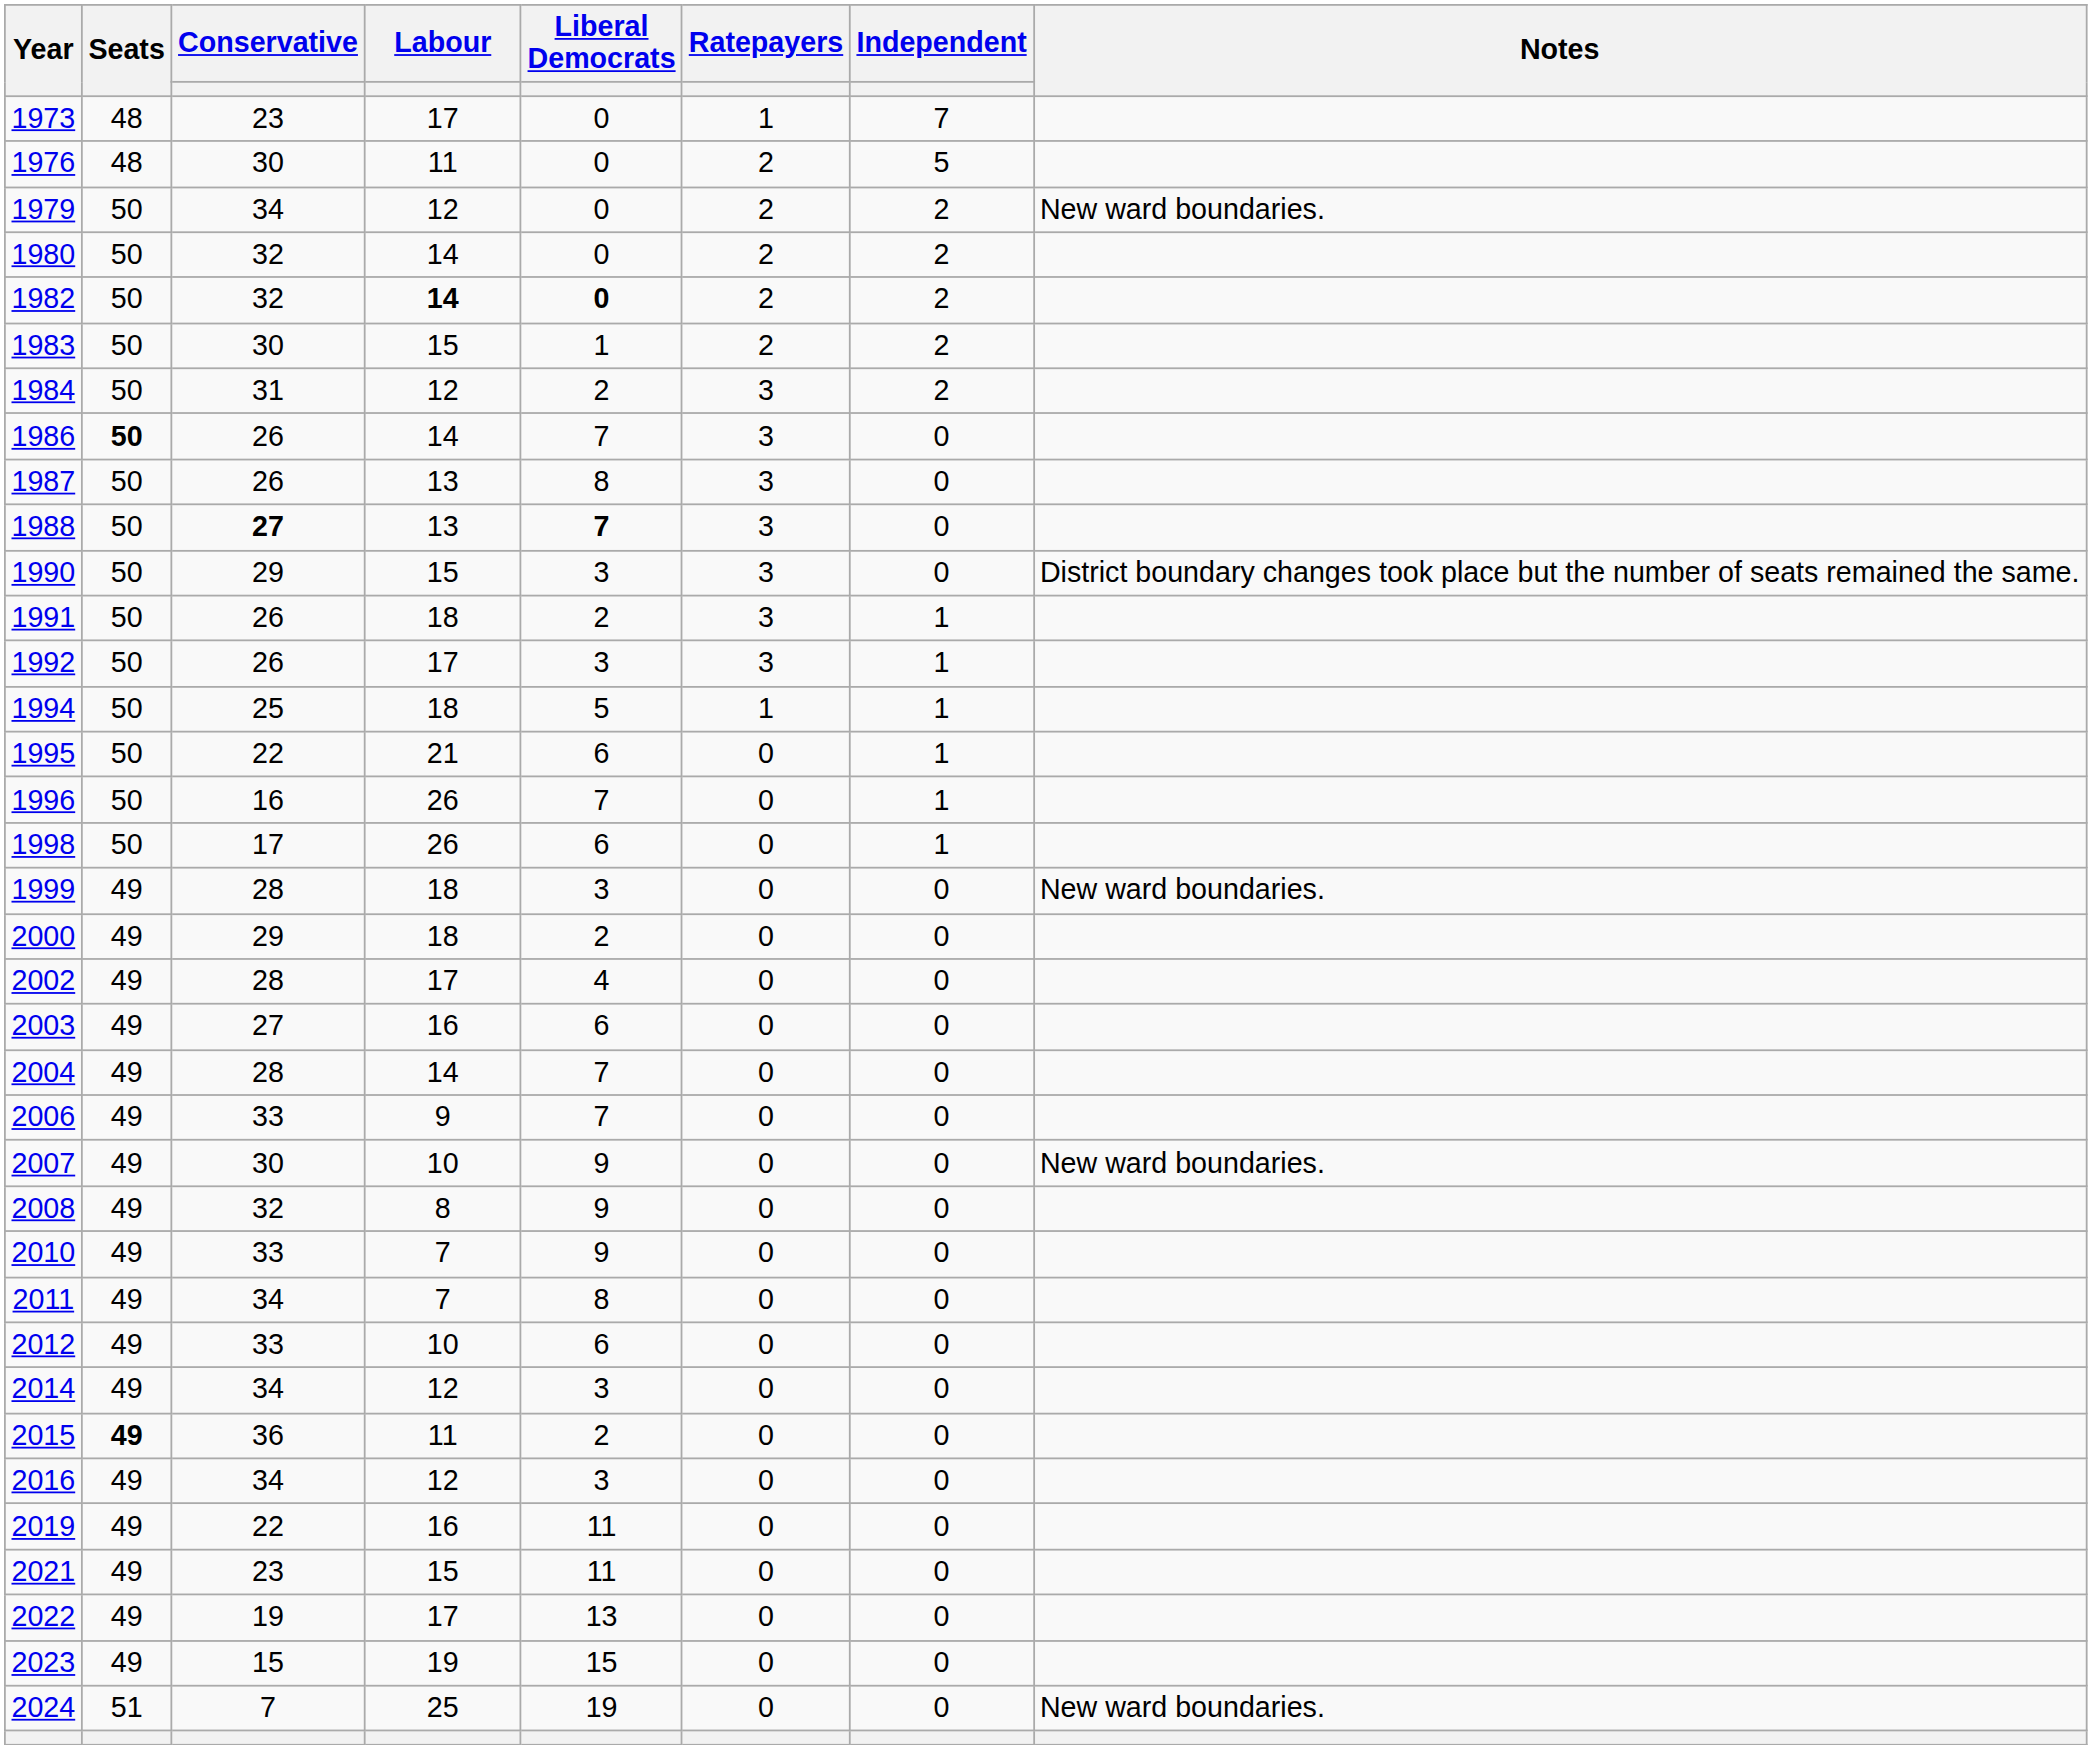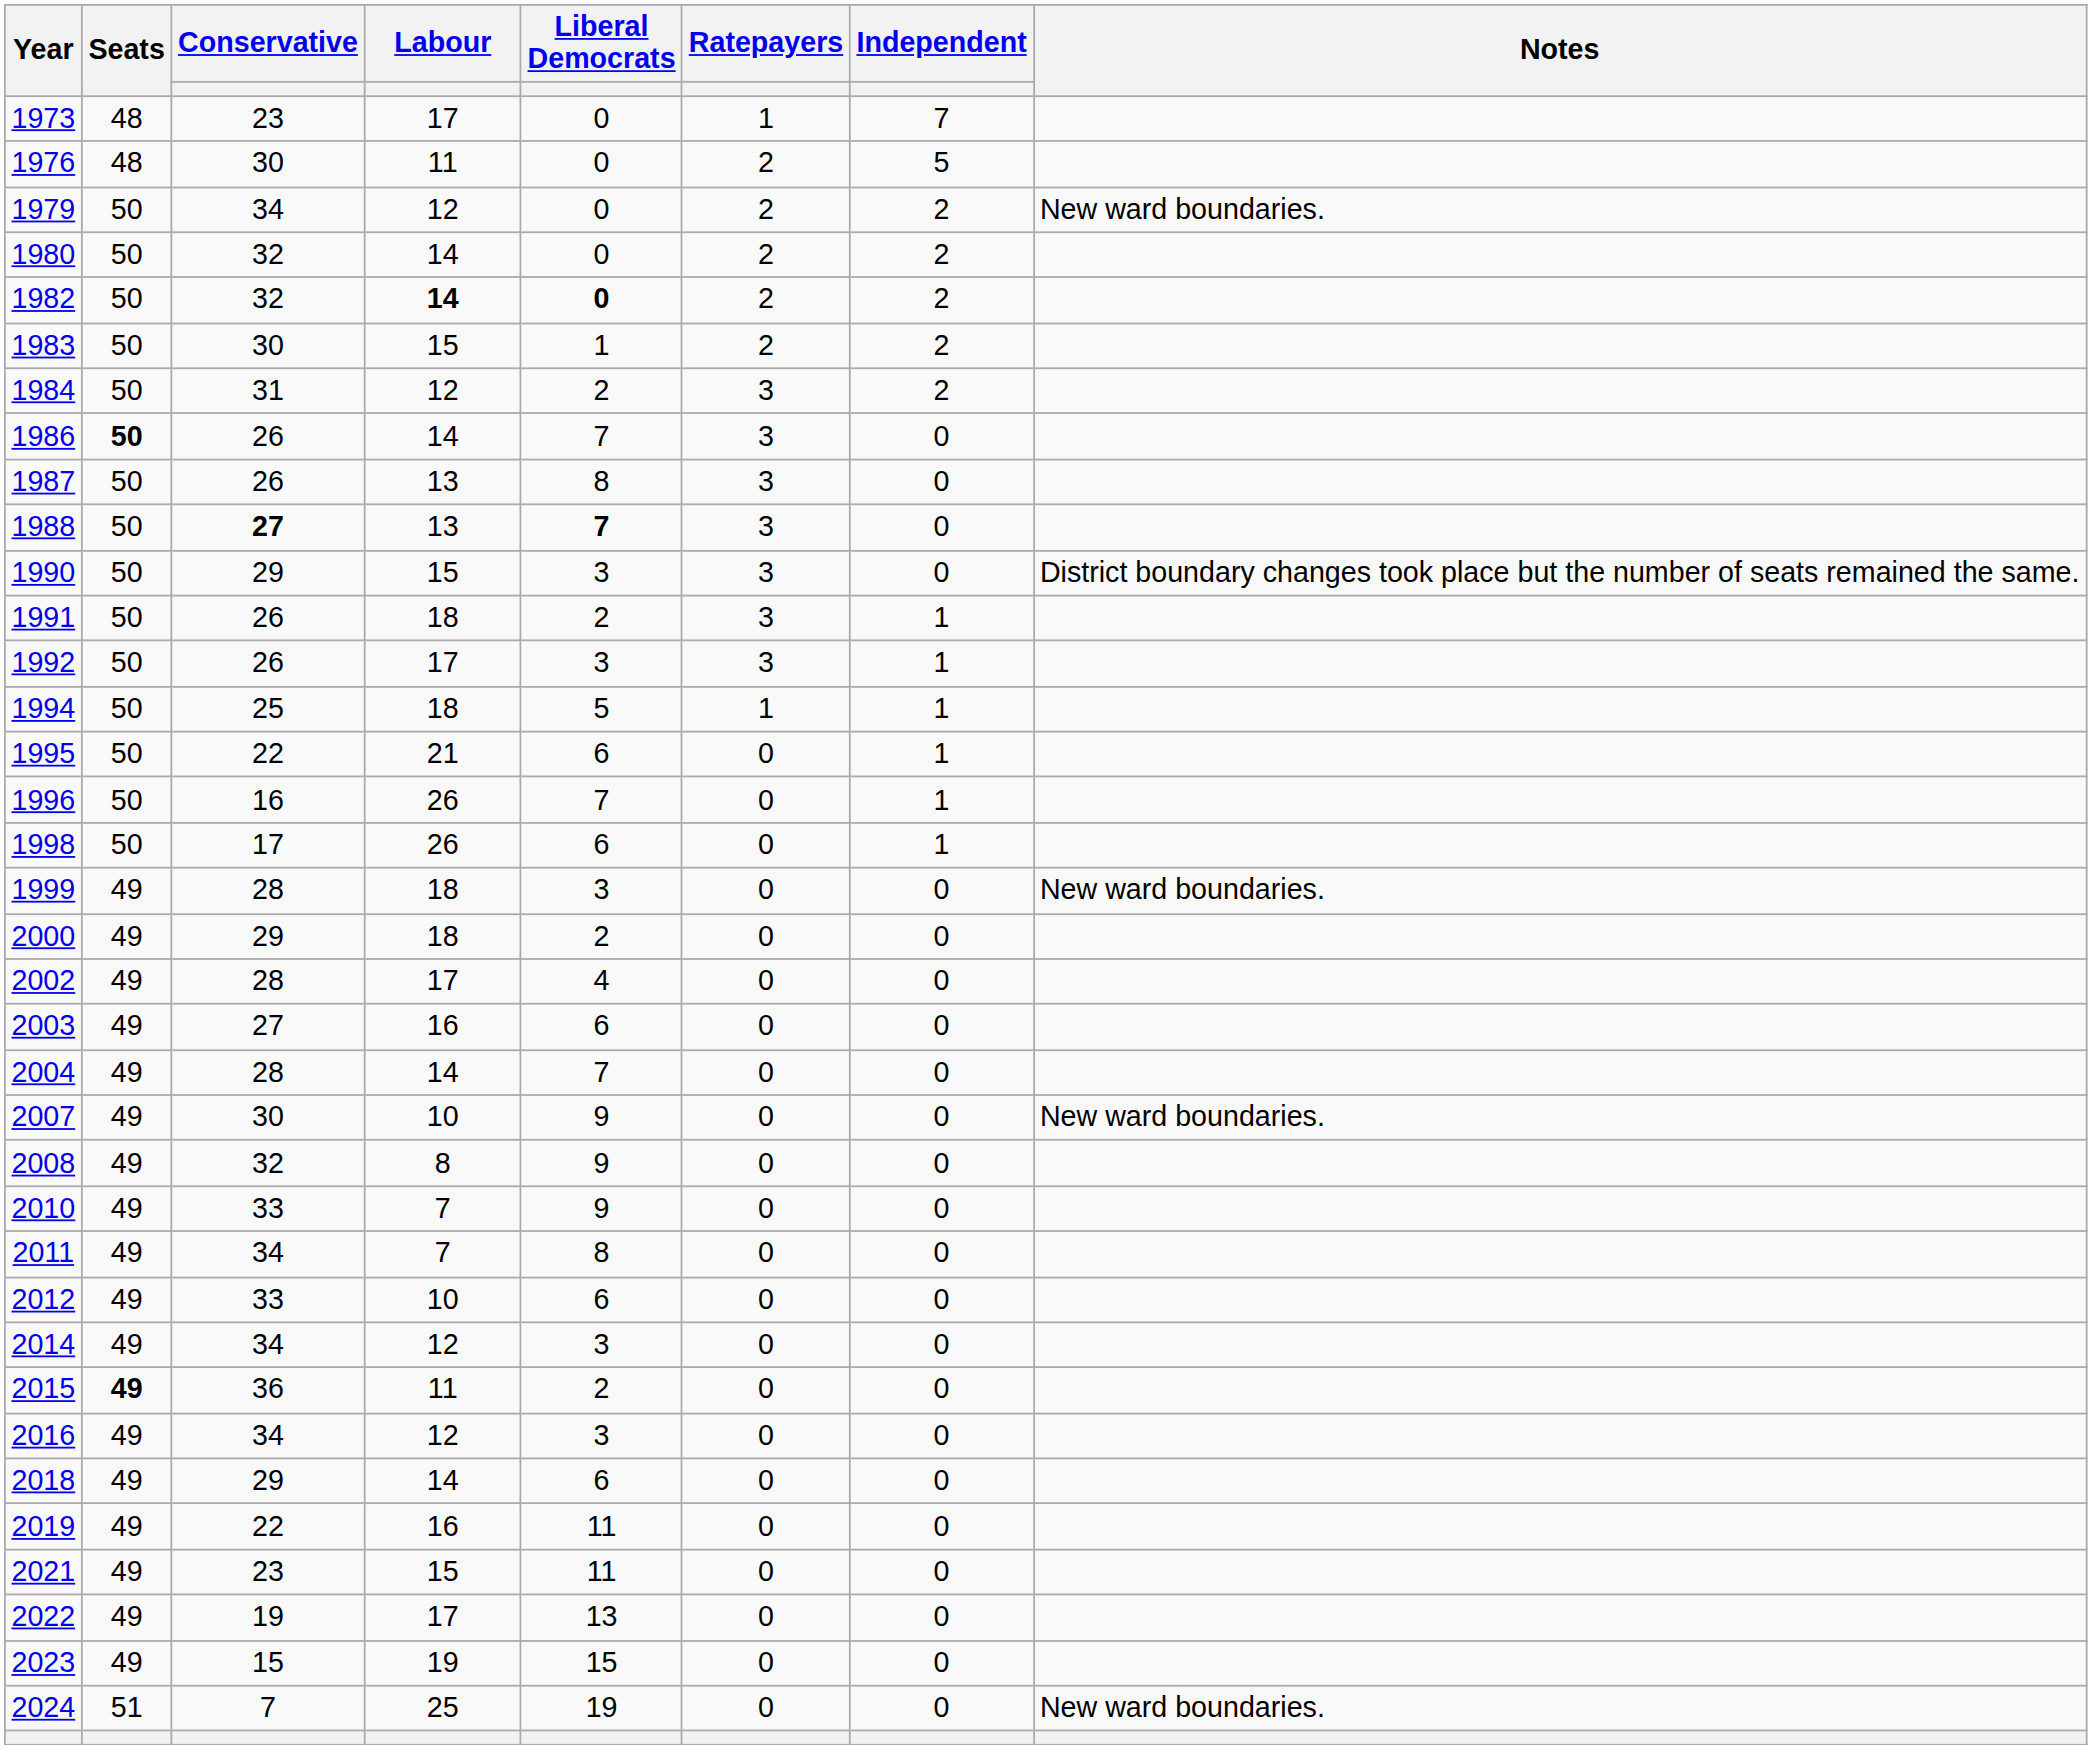- row: (43, 1117)
+ row: (43, 1480)
